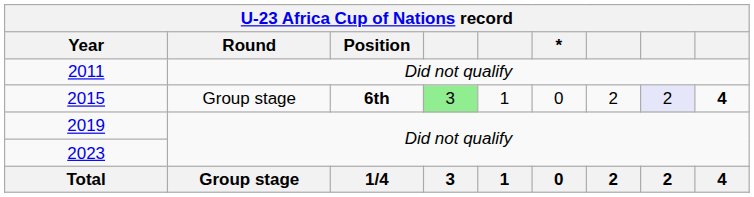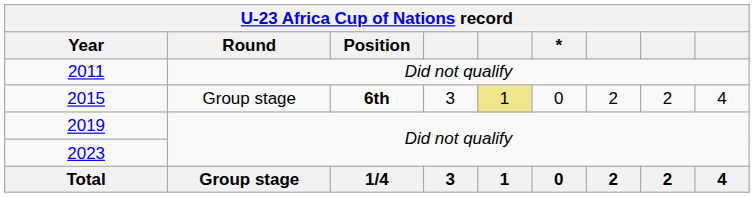(450, 99) lightgreen background -> (450, 99) no background
(504, 99) no background -> (504, 99) khaki background
(668, 99) lavender background -> (668, 99) no background
(722, 99) bold -> (722, 99) normal
